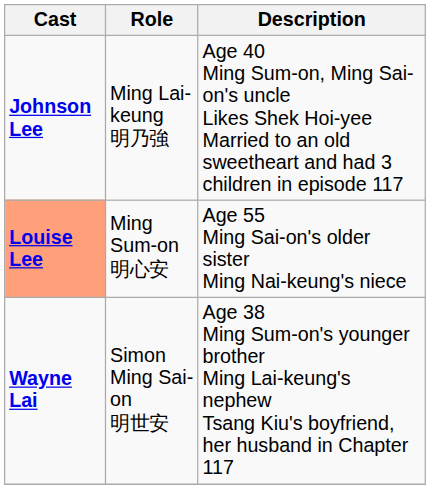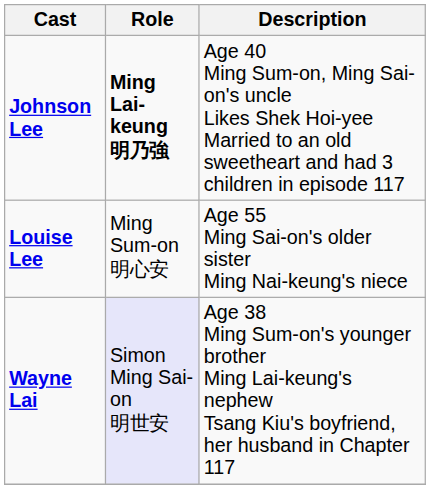(151, 116) normal -> (139, 116) bold
(41, 248) lightsalmon background -> (41, 248) no background
(152, 389) no background -> (152, 389) lavender background
